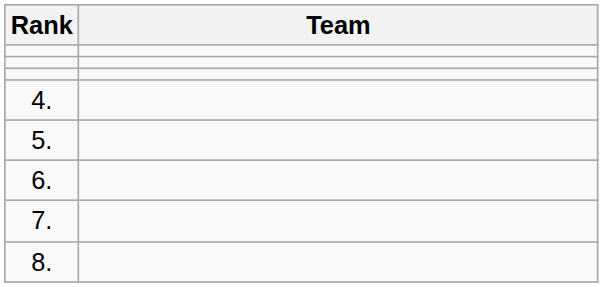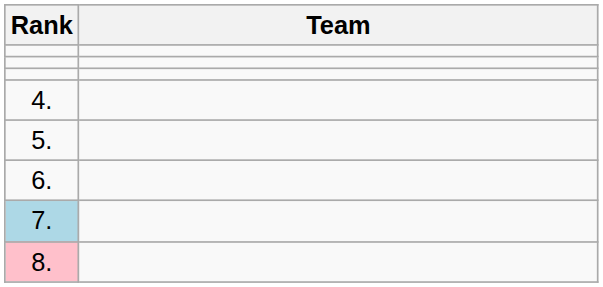(42, 221) no background -> (42, 221) lightblue background
(42, 261) no background -> (42, 261) pink background
